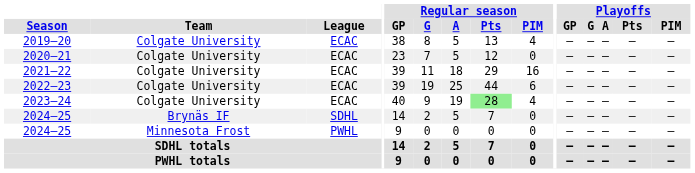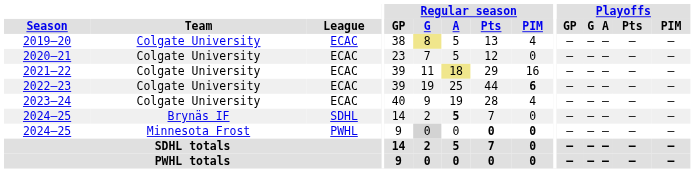(427, 41) no background -> (427, 41) khaki background
(456, 71) no background -> (456, 71) khaki background
(533, 86) normal -> (533, 86) bold
(491, 101) lightgreen background -> (491, 101) no background
(456, 116) normal -> (456, 116) bold
(427, 131) no background -> (427, 131) lightgrey background
(491, 131) normal -> (491, 131) bold
(533, 131) normal -> (533, 131) bold
